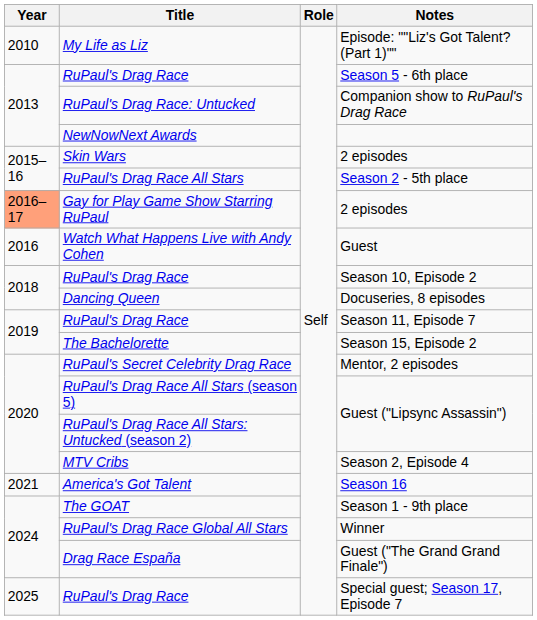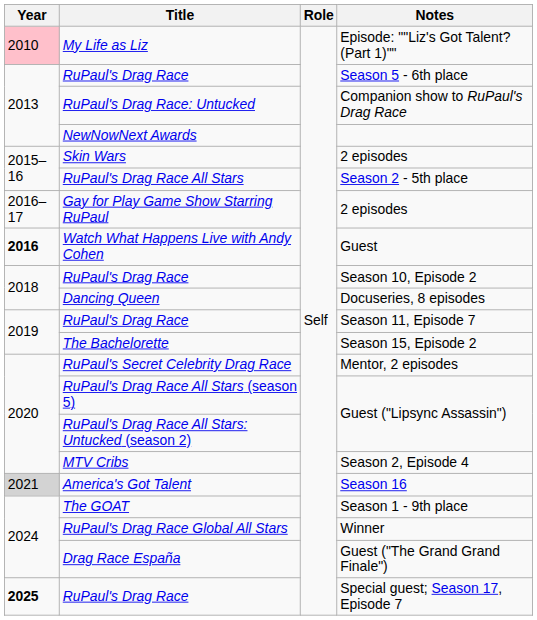(23, 45) no background -> (23, 45) pink background
(27, 209) lightsalmon background -> (27, 209) no background
(23, 246) normal -> (23, 246) bold
(23, 484) no background -> (23, 484) lightgrey background
(23, 596) normal -> (23, 596) bold
